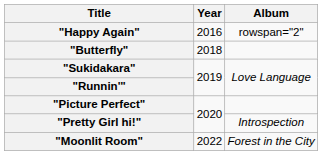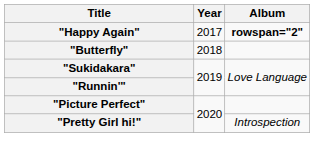(209, 31) 2016 -> (209, 31) 2017
(271, 31) normal -> (267, 31) bold
- row: (99, 141)
